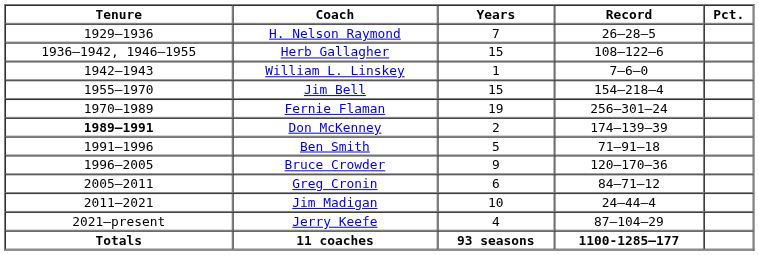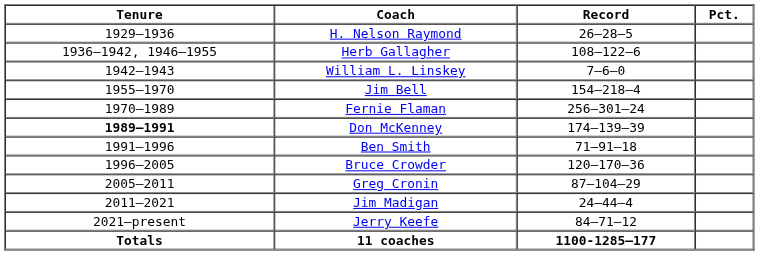- column: (496, 14)
(629, 184) 84–71–12 -> (606, 184) 87–104–29
(629, 221) 87–104–29 -> (606, 221) 84–71–12
